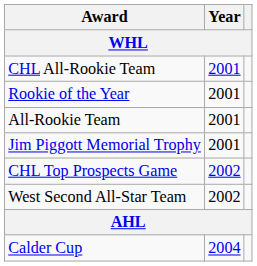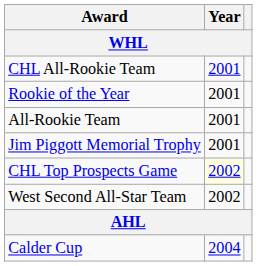(224, 171) no background -> (224, 171) lightyellow background
